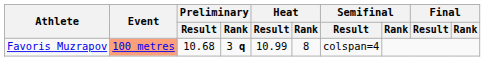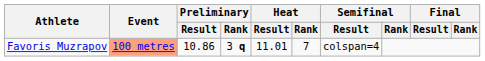(199, 47) 10.68 -> (199, 47) 10.86
(272, 47) 10.99 -> (272, 47) 11.01
(306, 47) 8 -> (306, 47) 7
